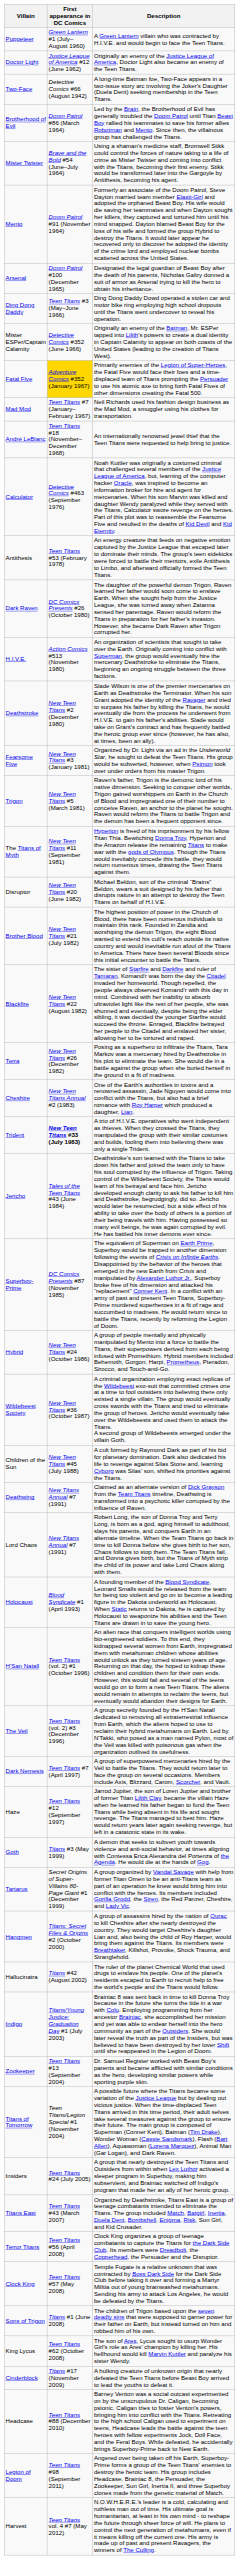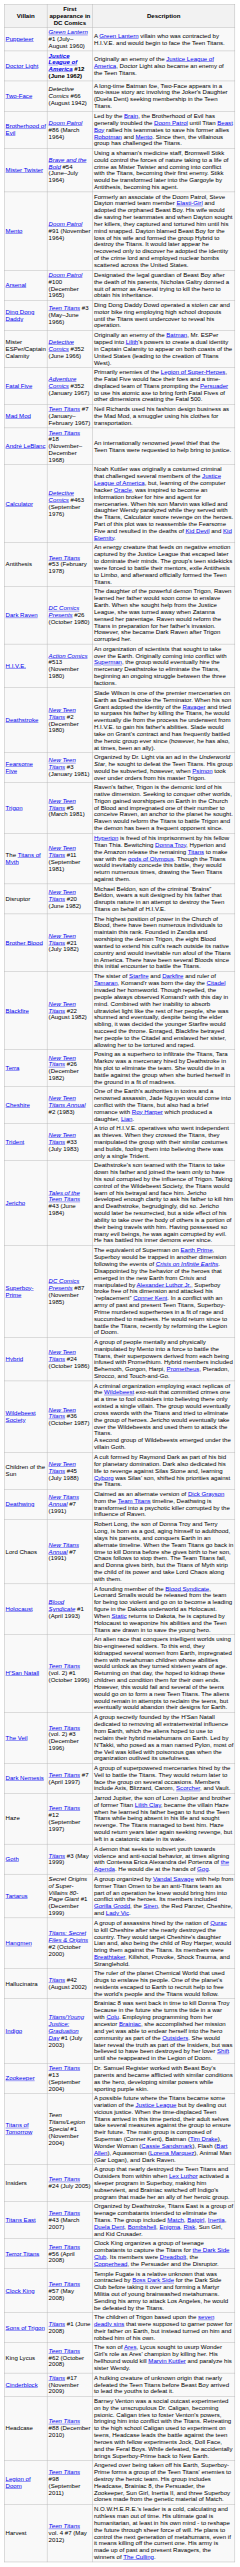(69, 62) normal -> (67, 66) bold
(69, 379) gold background -> (69, 386) no background
(64, 1135) bold -> (64, 1142) normal
